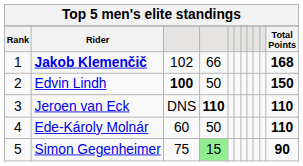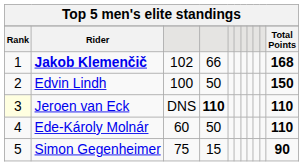(182, 84) bold -> (182, 84) normal
(18, 106) no background -> (18, 106) lightyellow background
(214, 149) lightgreen background -> (214, 149) no background
